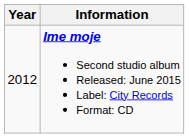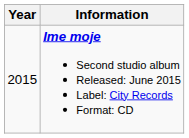(22, 79) 2012 -> (22, 79) 2015
